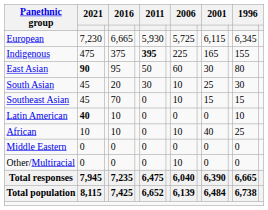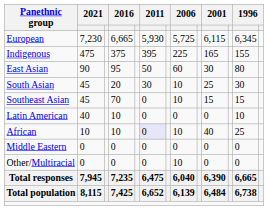(149, 54) bold -> (149, 54) normal
(85, 69) bold -> (85, 69) normal
(85, 116) bold -> (85, 116) normal
(144, 131) no background -> (144, 131) lavender background
